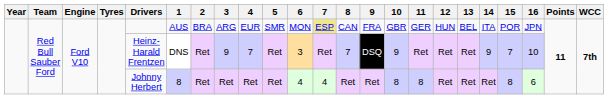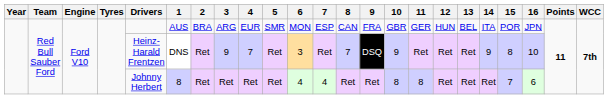(325, 27) khaki background -> (325, 27) no background
(510, 52) 7 -> (510, 52) 8
(510, 82) 8 -> (510, 82) 7
